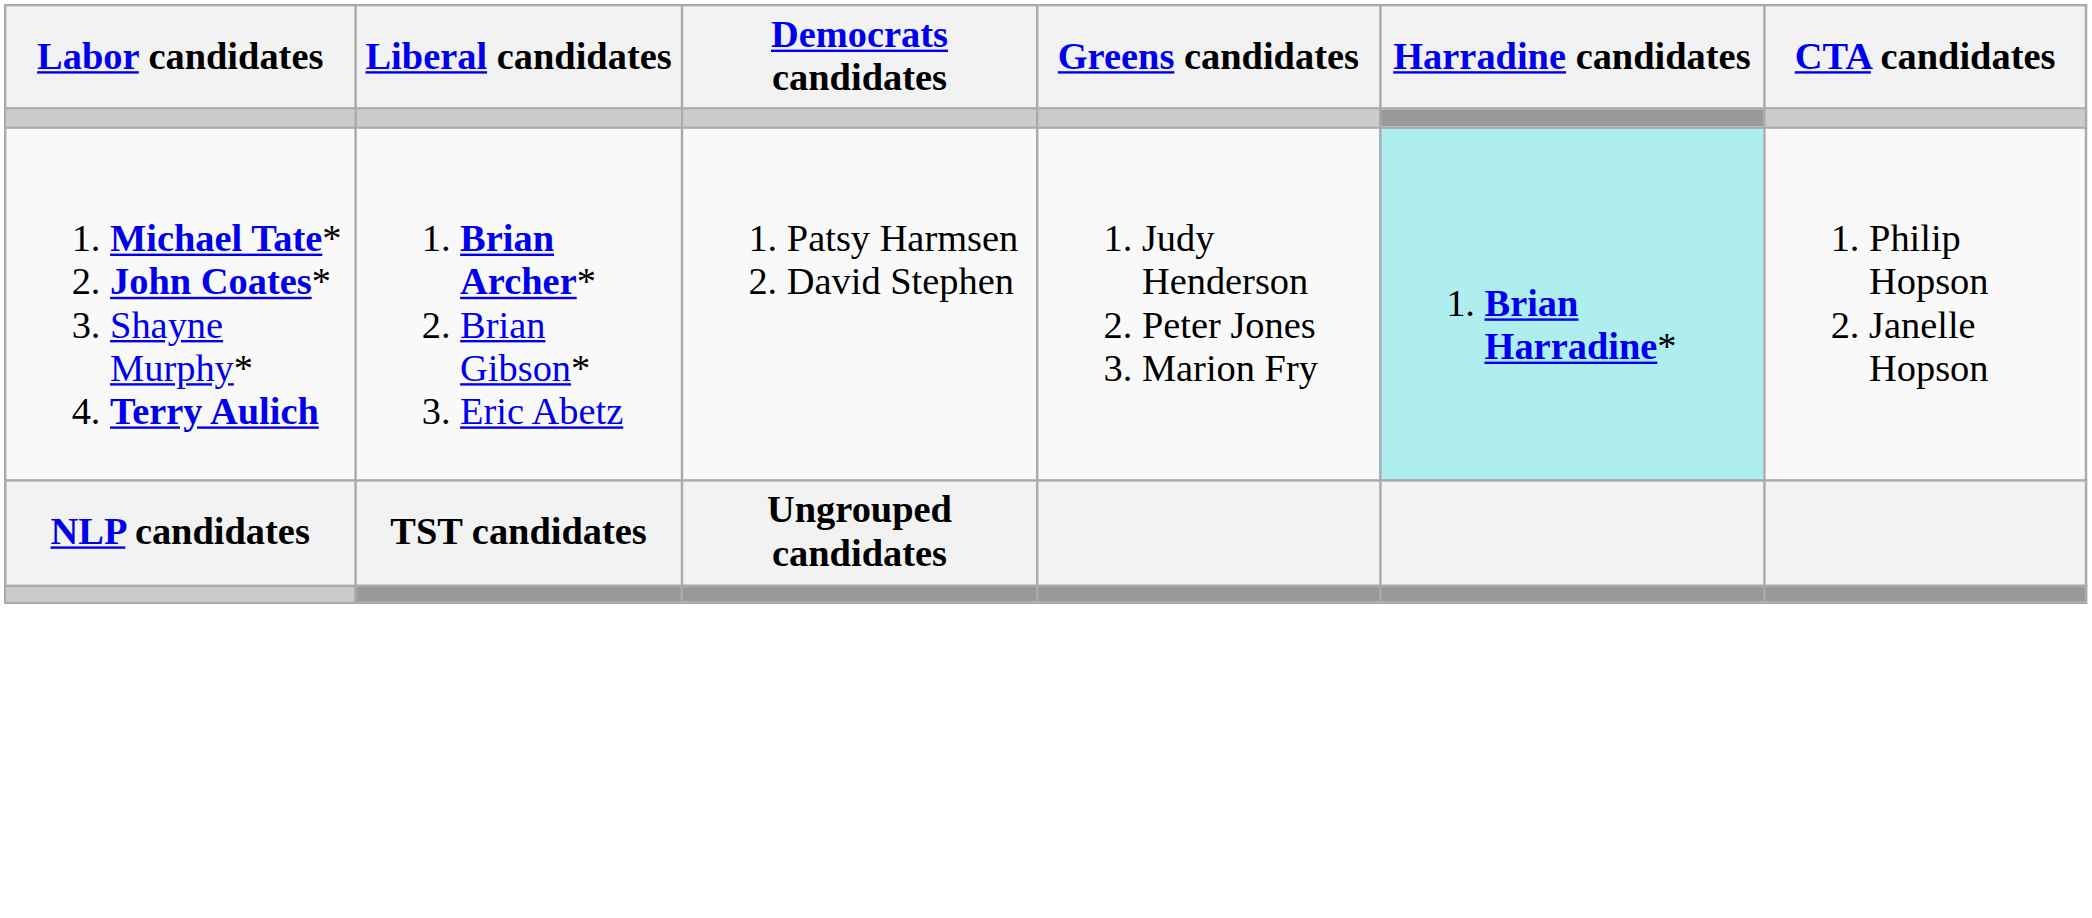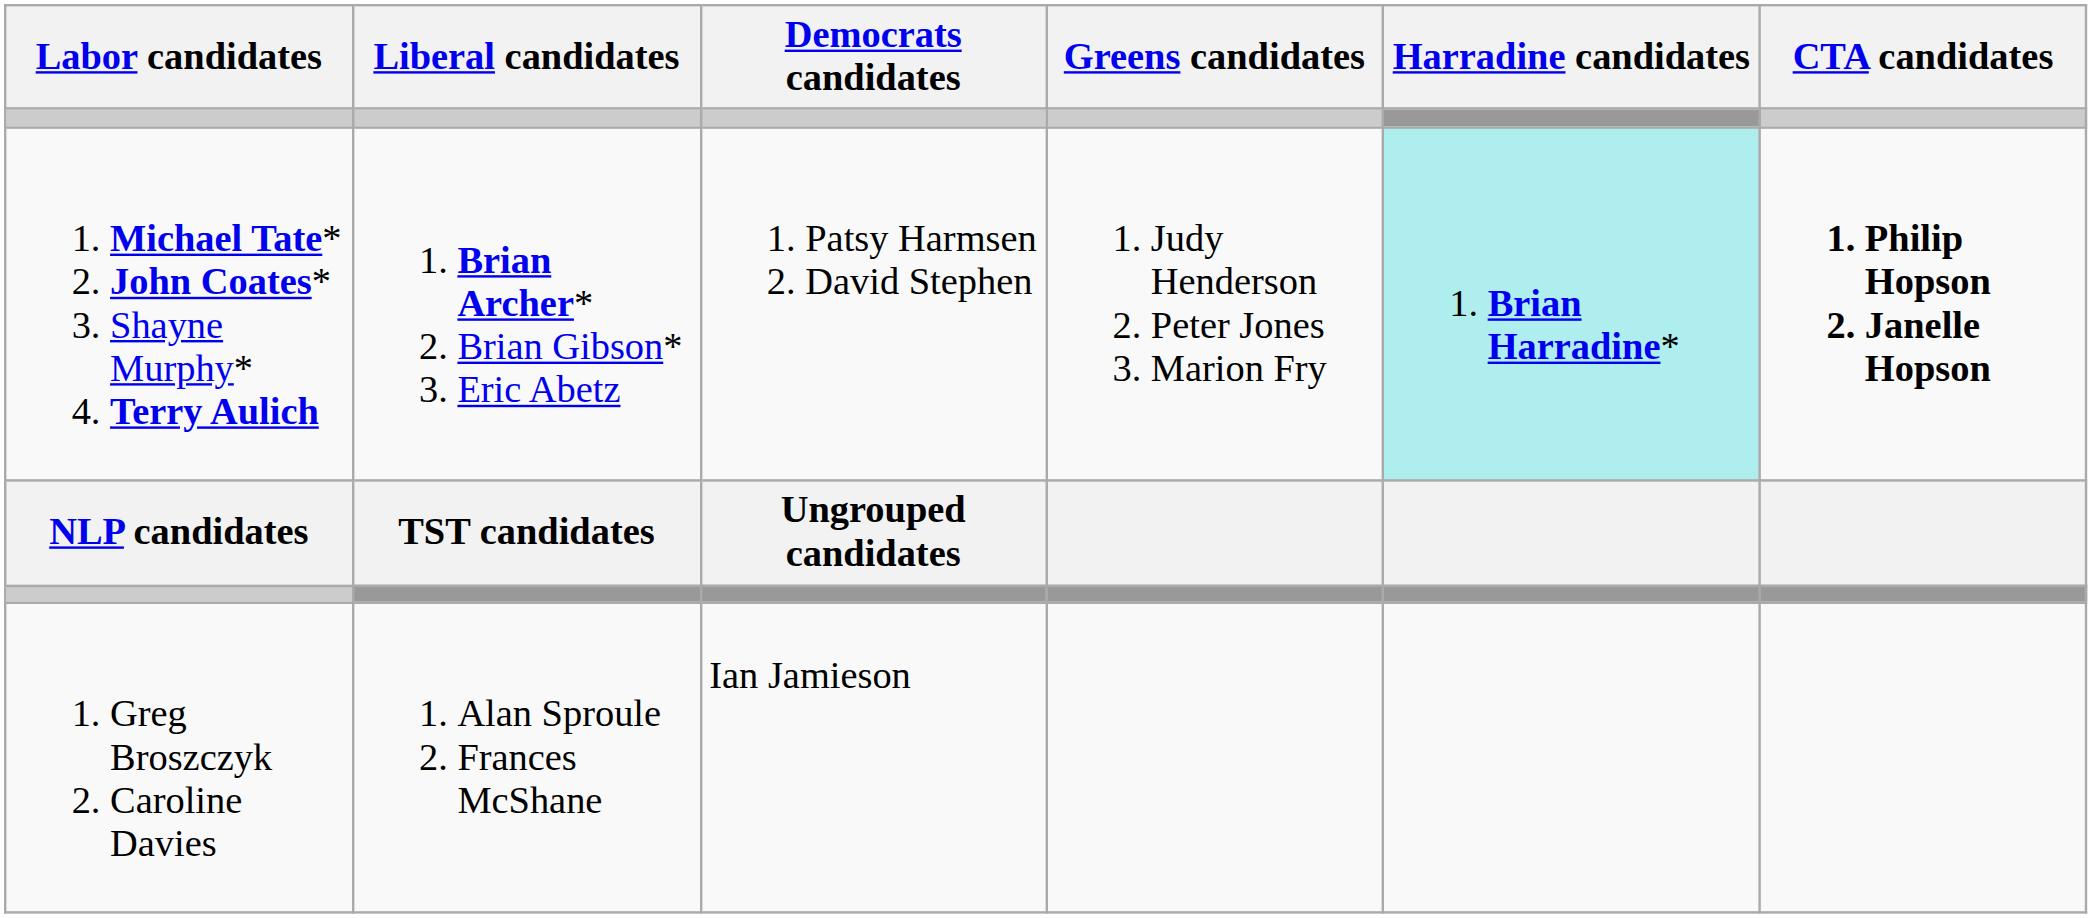(1925, 304) normal -> (1923, 304) bold
+ row: (179, 779)
